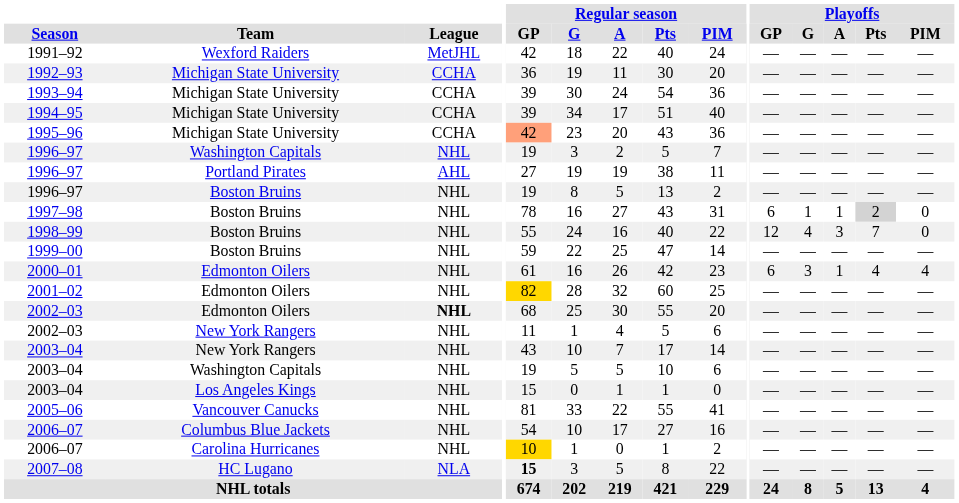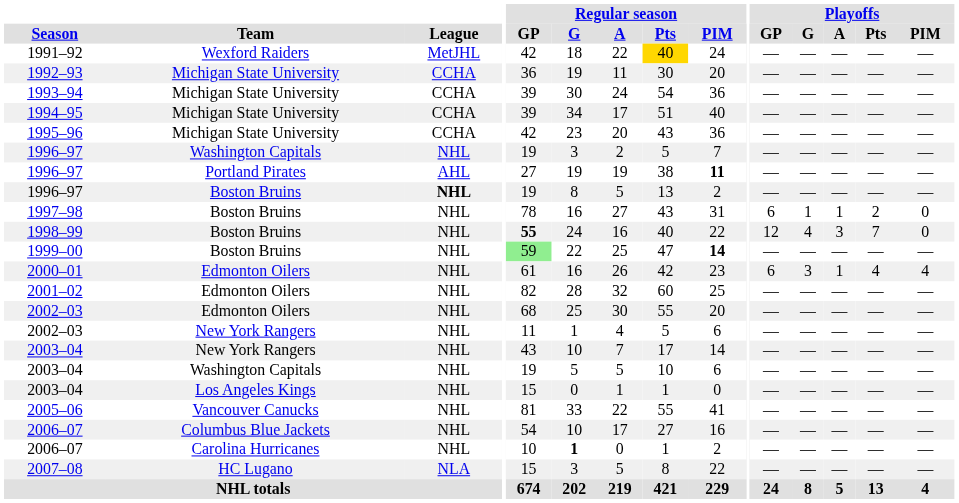(665, 53) no background -> (665, 53) gold background
(529, 132) lightsalmon background -> (529, 132) no background
(717, 172) normal -> (717, 172) bold
(454, 192) normal -> (454, 192) bold
(876, 211) lightgrey background -> (876, 211) no background
(529, 231) normal -> (529, 231) bold
(529, 251) no background -> (529, 251) lightgreen background
(717, 251) normal -> (717, 251) bold
(529, 291) gold background -> (529, 291) no background
(454, 310) bold -> (454, 310) normal
(529, 449) gold background -> (529, 449) no background
(574, 449) normal -> (574, 449) bold
(529, 469) bold -> (529, 469) normal
